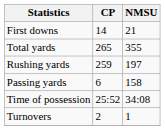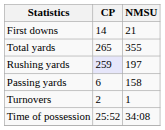(104, 64) no background -> (104, 64) lavender background
rows swapped: (29, 116) <-> (49, 99)
